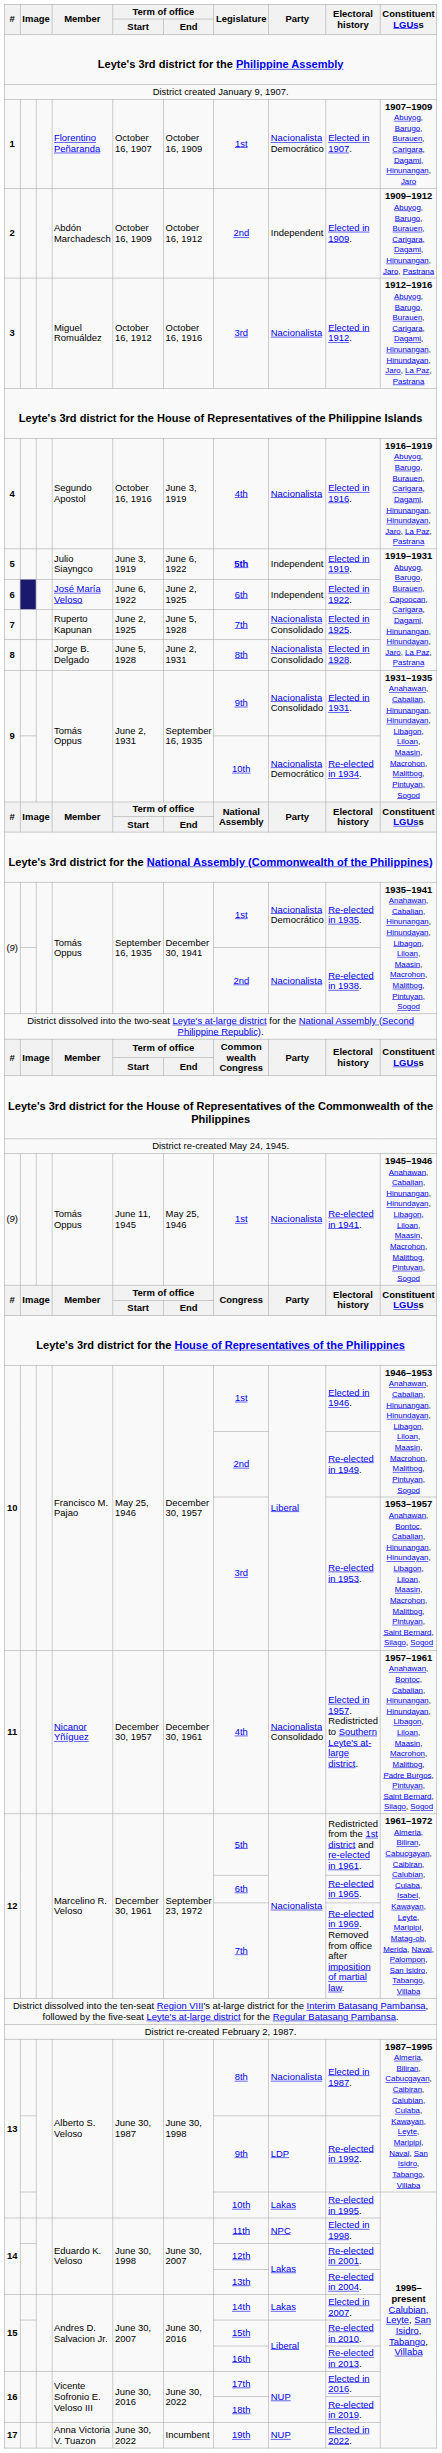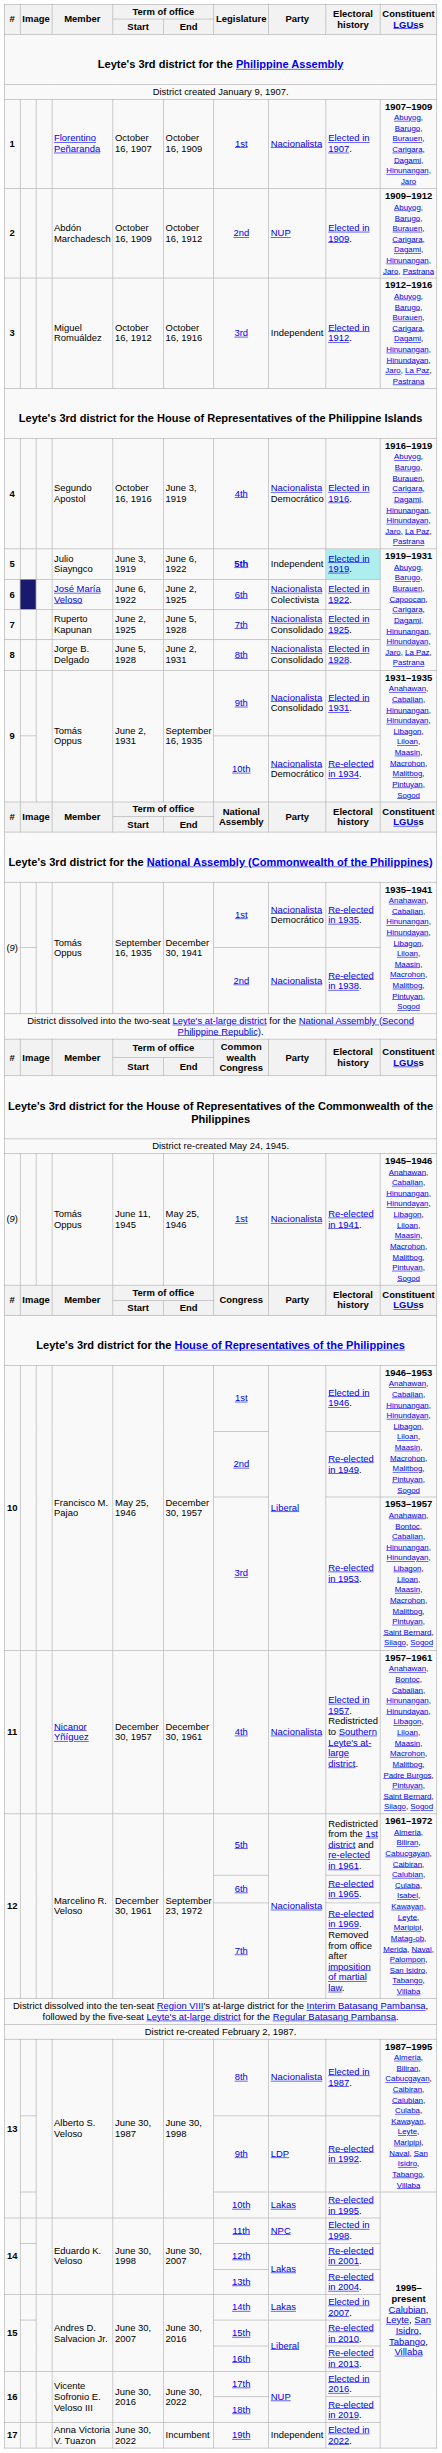(297, 144) Nacionalista Democrático -> (297, 144) Nacionalista
(297, 233) Independent -> (281, 233) NUP
(297, 333) Nacionalista -> (297, 333) Independent
(297, 493) Nacionalista -> (297, 493) Nacionalista Democrático
(349, 564) no background -> (349, 564) paleturquoise background
(297, 594) Independent -> (297, 594) Nacionalista Colectivista
(297, 1732) Nacionalista Consolidado -> (297, 1732) Nacionalista
(281, 2435) NUP -> (297, 2435) Independent
